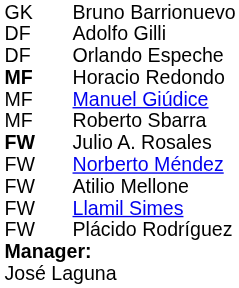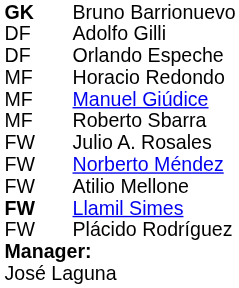(19, 12) normal -> (19, 12) bold
(19, 77) bold -> (19, 77) normal
(20, 142) bold -> (20, 142) normal
(20, 208) normal -> (20, 208) bold
